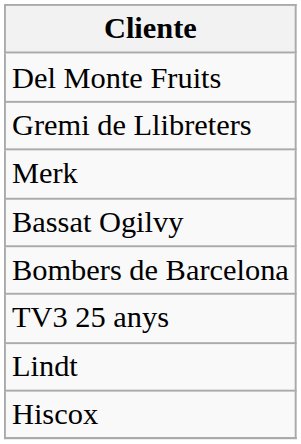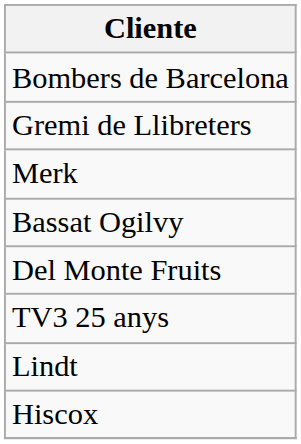(117, 76) Del Monte Fruits -> (150, 76) Bombers de Barcelona
(150, 269) Bombers de Barcelona -> (117, 269) Del Monte Fruits
